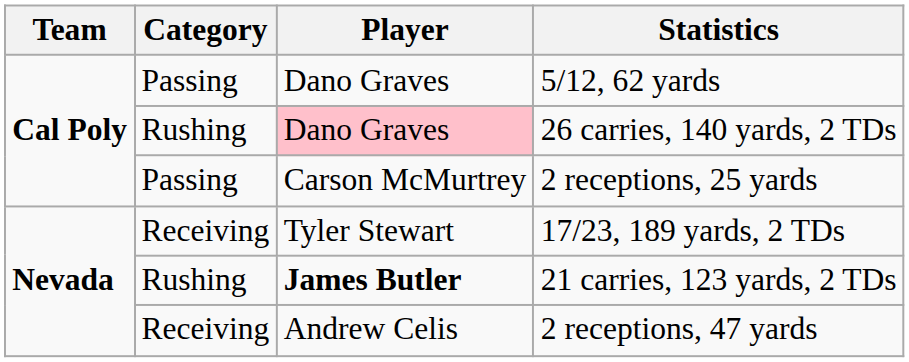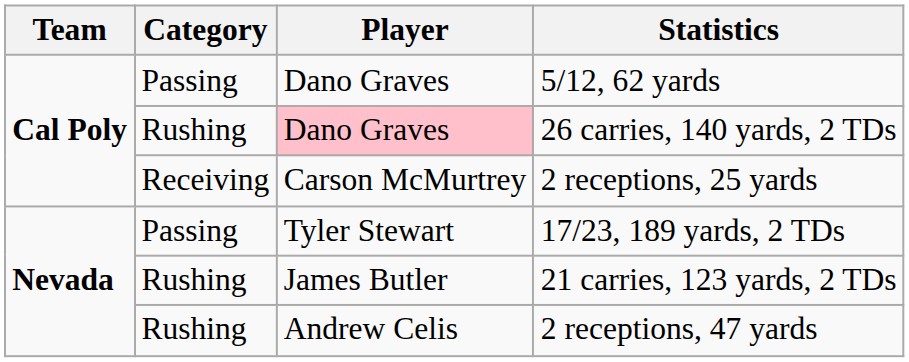(190, 179) Passing -> (205, 179) Receiving
(205, 229) Receiving -> (190, 229) Passing
(373, 279) bold -> (366, 279) normal
(205, 329) Receiving -> (194, 329) Rushing
